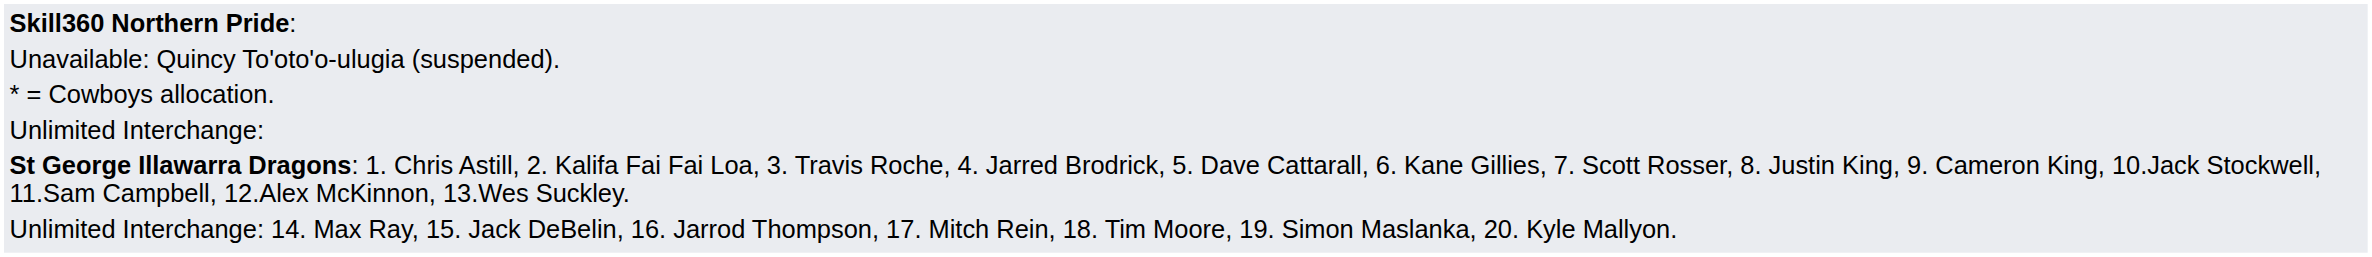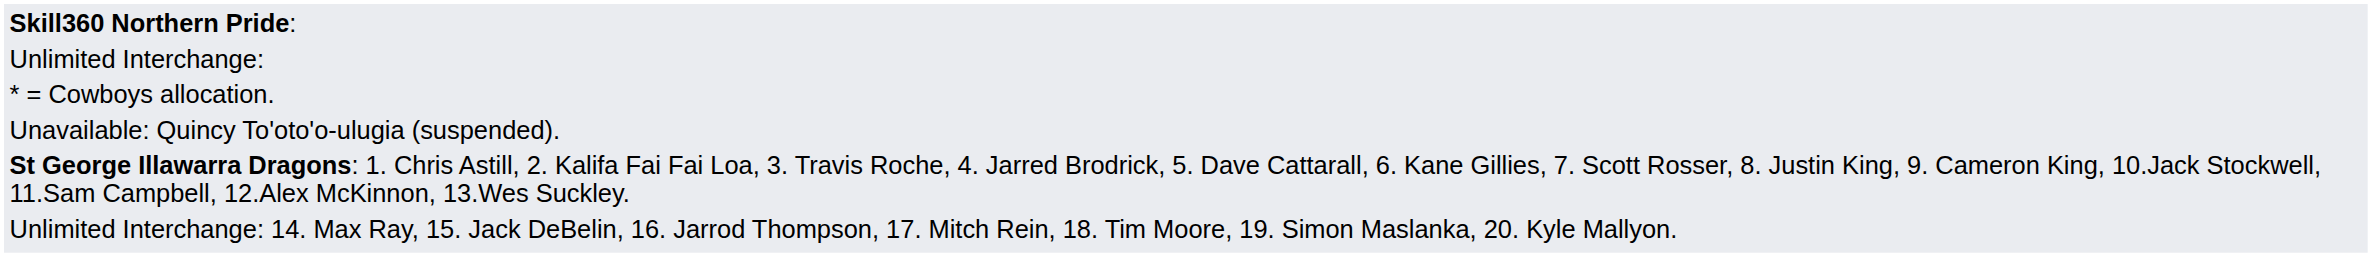(285, 59) Unavailable: Quincy To'oto'o-ulugia (suspended). -> (137, 59) Unlimited Interchange:
(137, 130) Unlimited Interchange: -> (285, 130) Unavailable: Quincy To'oto'o-ulugia (suspended).
